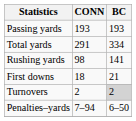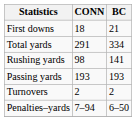rows swapped: (30, 76) <-> (34, 28)
(111, 92) lightgrey background -> (111, 92) no background
